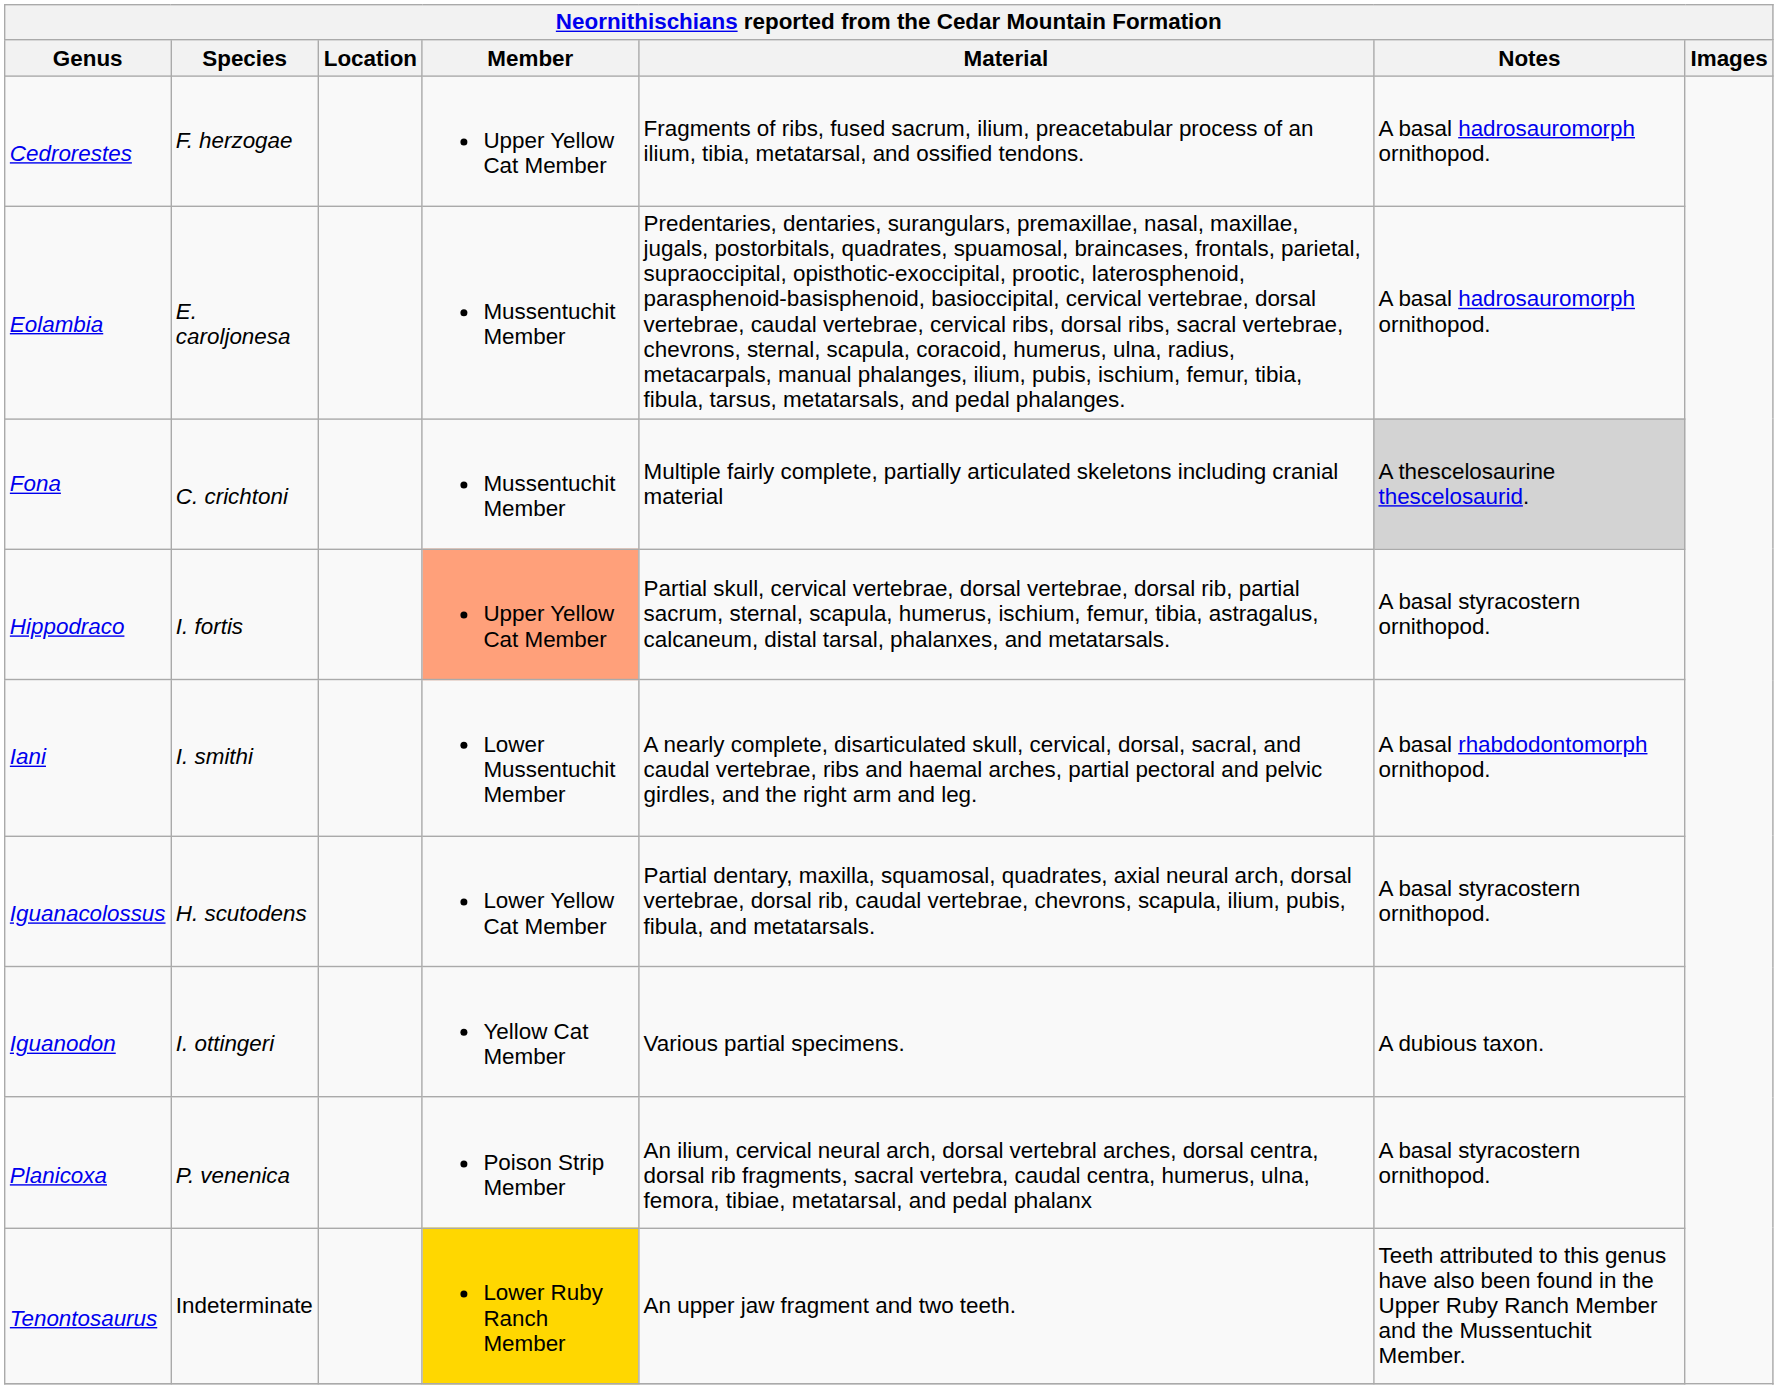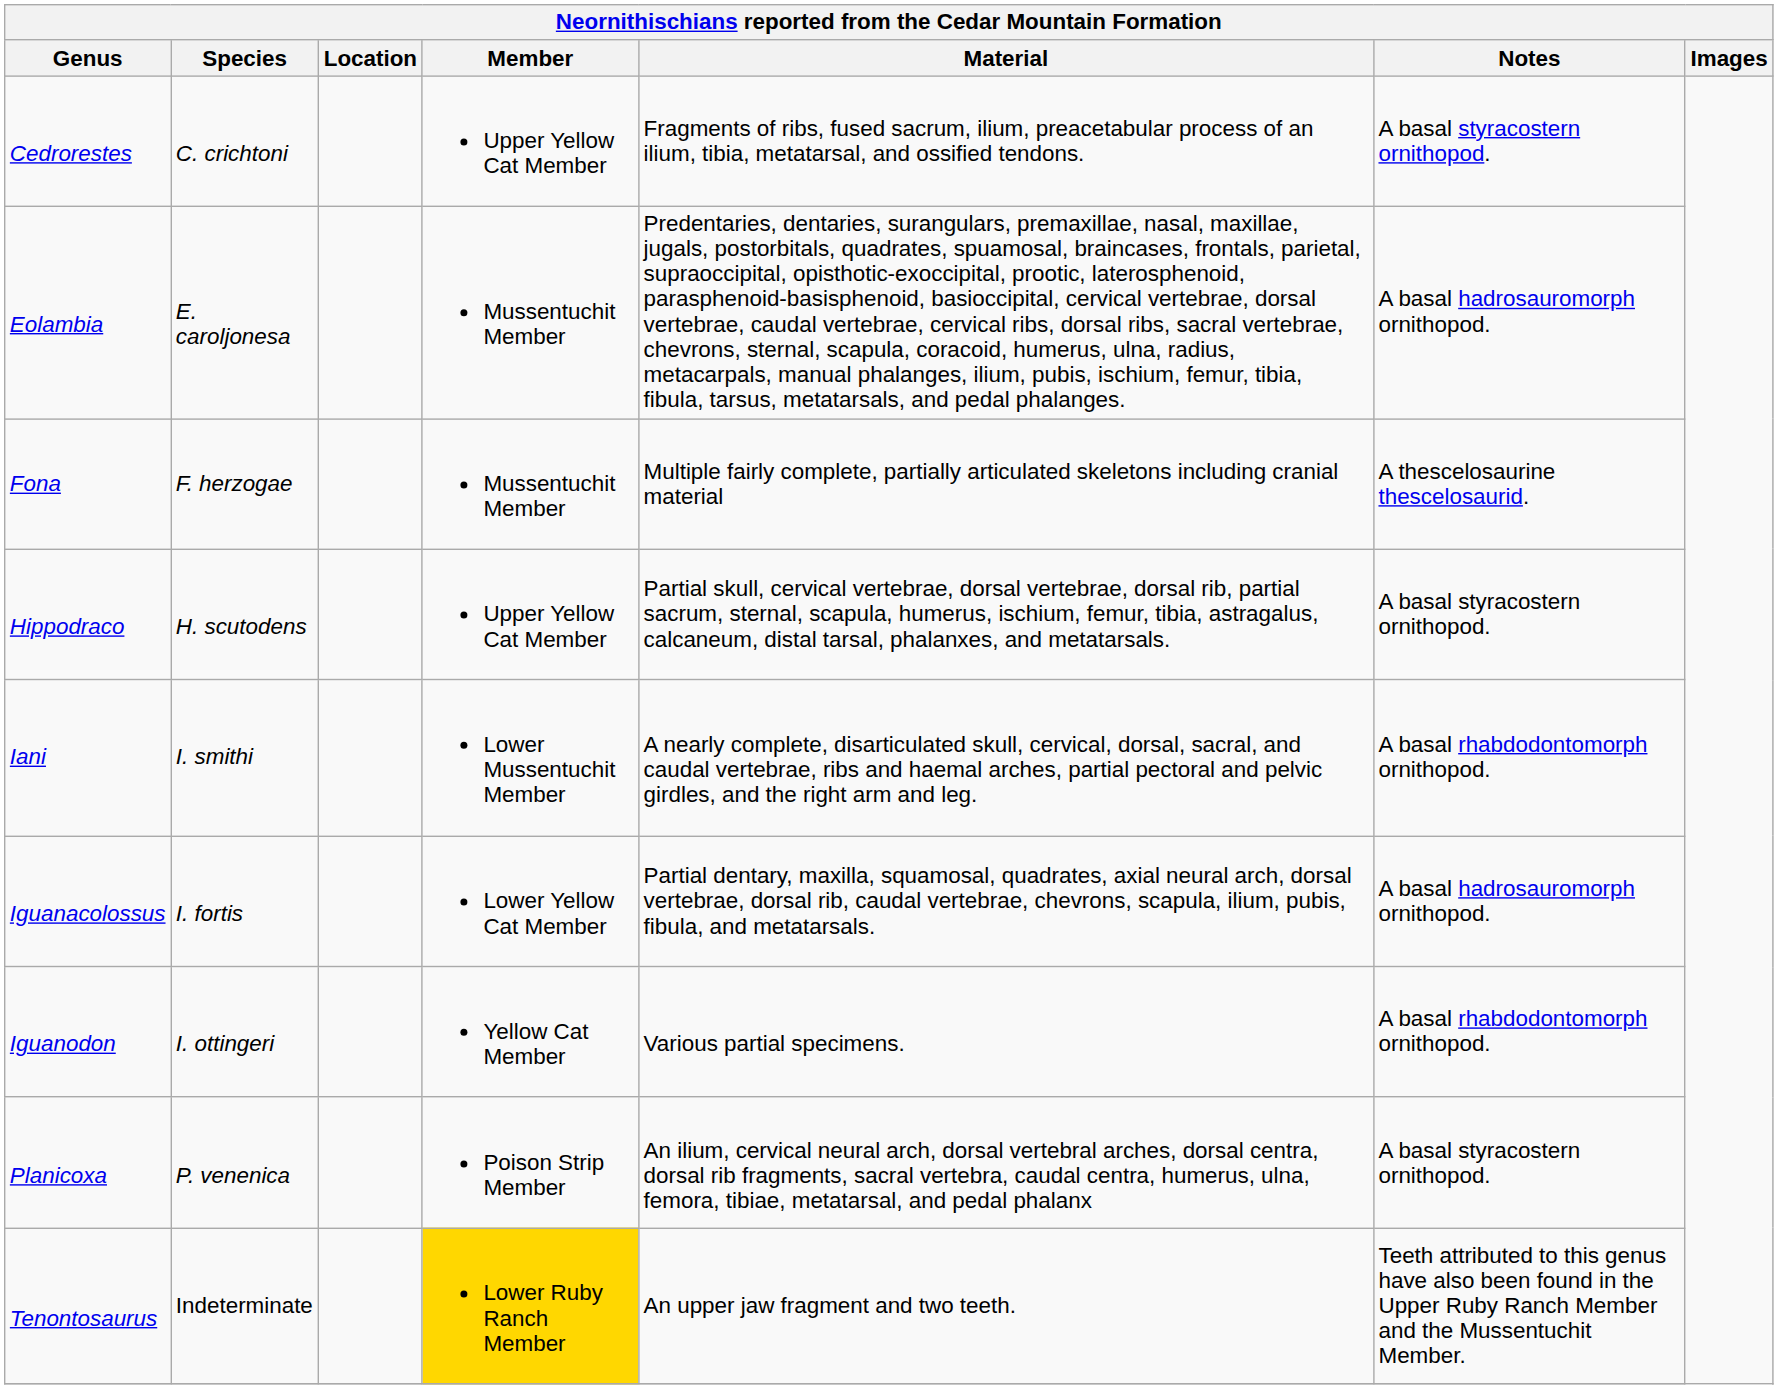(234, 140) F. herzogae -> (232, 153) C. crichtoni
(1507, 140) A basal hadrosauromorph ornithopod. -> (1479, 140) A basal styracostern ornithopod.
(232, 496) C. crichtoni -> (234, 483) F. herzogae
(1467, 483) lightgrey background -> (1467, 483) no background
(209, 626) I. fortis -> (241, 626) H. scutodens
(530, 627) lightsalmon background -> (530, 627) no background
(241, 913) H. scutodens -> (209, 913) I. fortis
(1479, 900) A basal styracostern ornithopod. -> (1507, 900) A basal hadrosauromorph ornithopod.
(1461, 1044) A dubious taxon. -> (1513, 1031) A basal rhabdodontomorph ornithopod.
